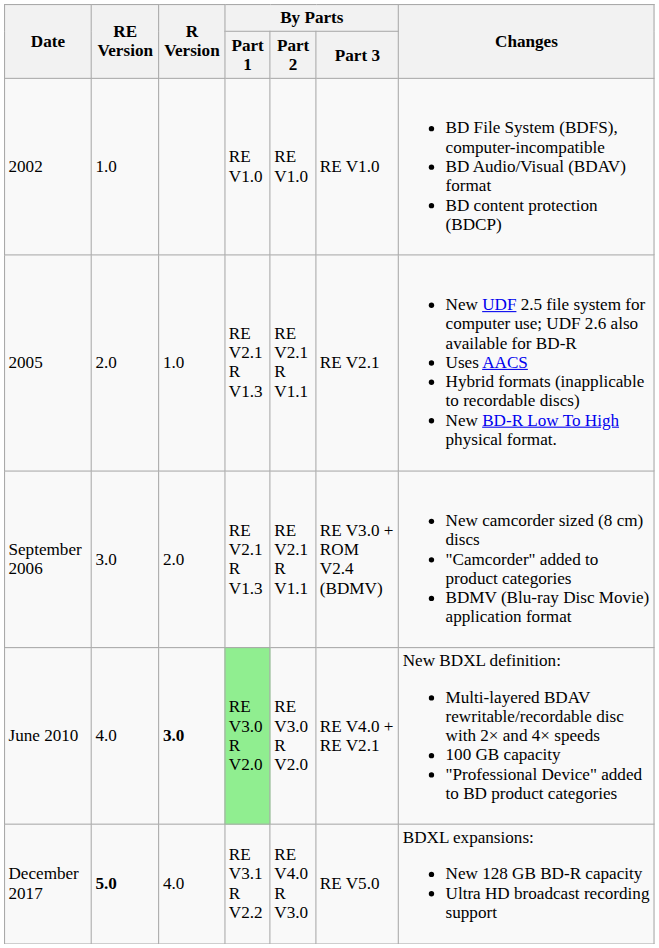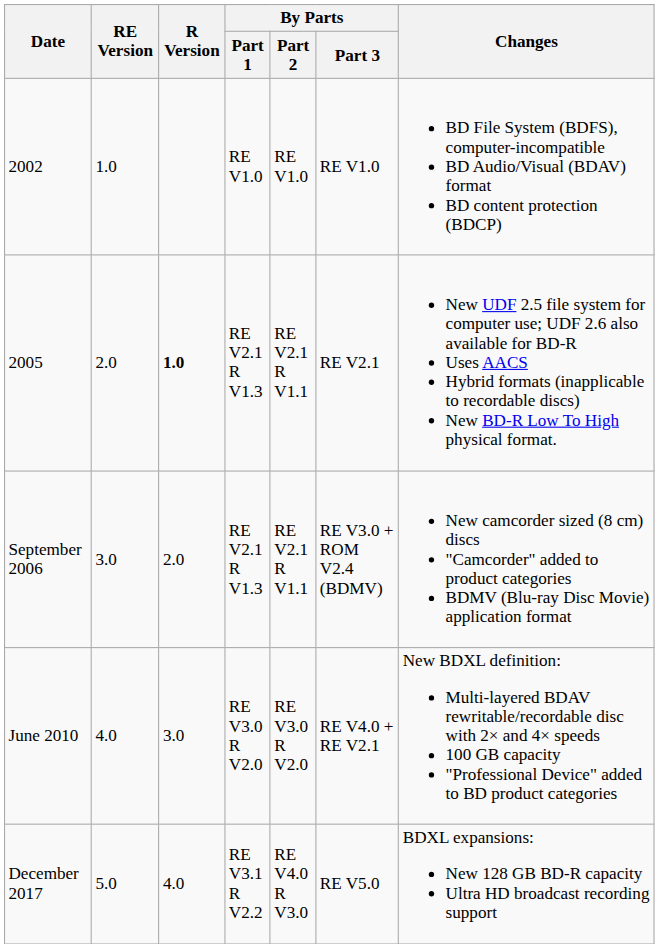(174, 362) normal -> (174, 362) bold
(174, 735) bold -> (174, 735) normal
(246, 735) lightgreen background -> (246, 735) no background
(106, 883) bold -> (106, 883) normal
